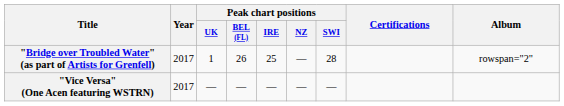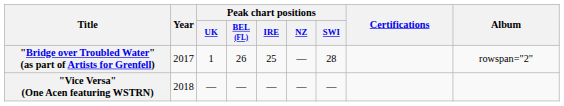(184, 86) 2017 -> (184, 86) 2018
